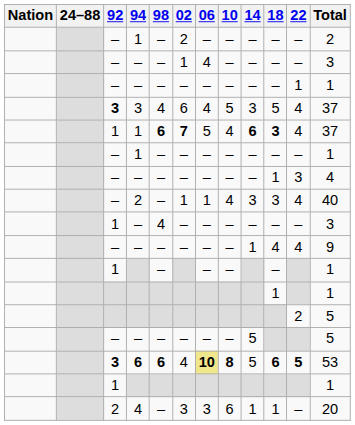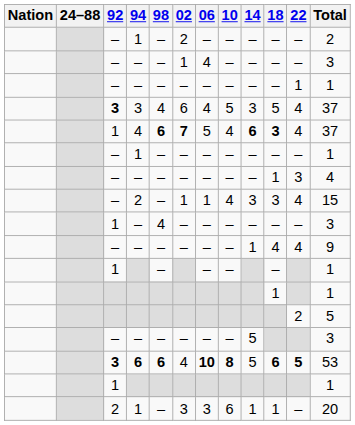(138, 131) 1 -> (138, 131) 4
(330, 200) 40 -> (330, 200) 15
(330, 339) 5 -> (330, 339) 3
(207, 362) khaki background -> (207, 362) no background
(138, 408) 4 -> (138, 408) 1
